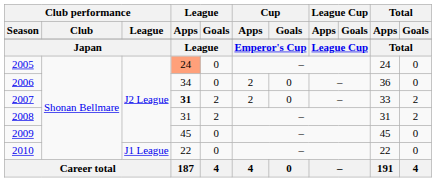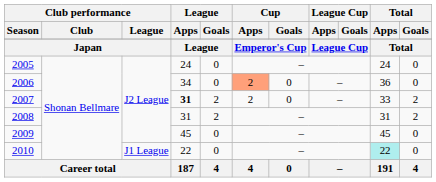(186, 64) lightsalmon background -> (186, 64) no background
(250, 82) no background -> (250, 82) lightsalmon background
(385, 151) no background -> (385, 151) paleturquoise background
